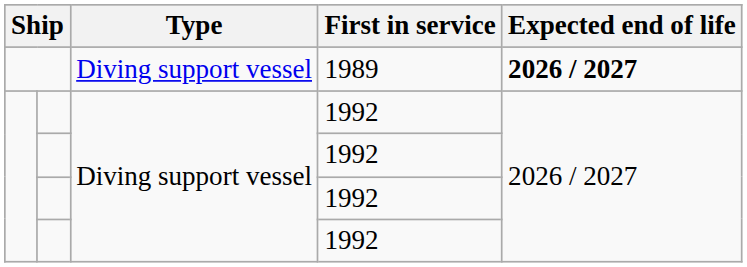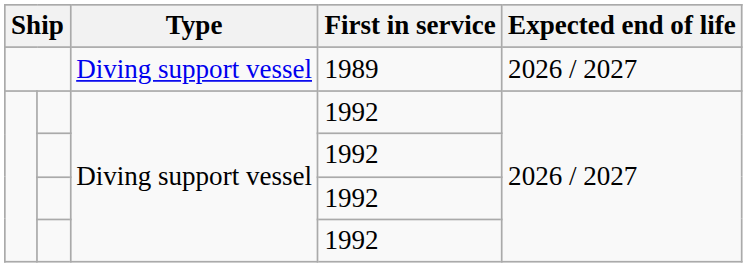(573, 68) bold -> (573, 68) normal
